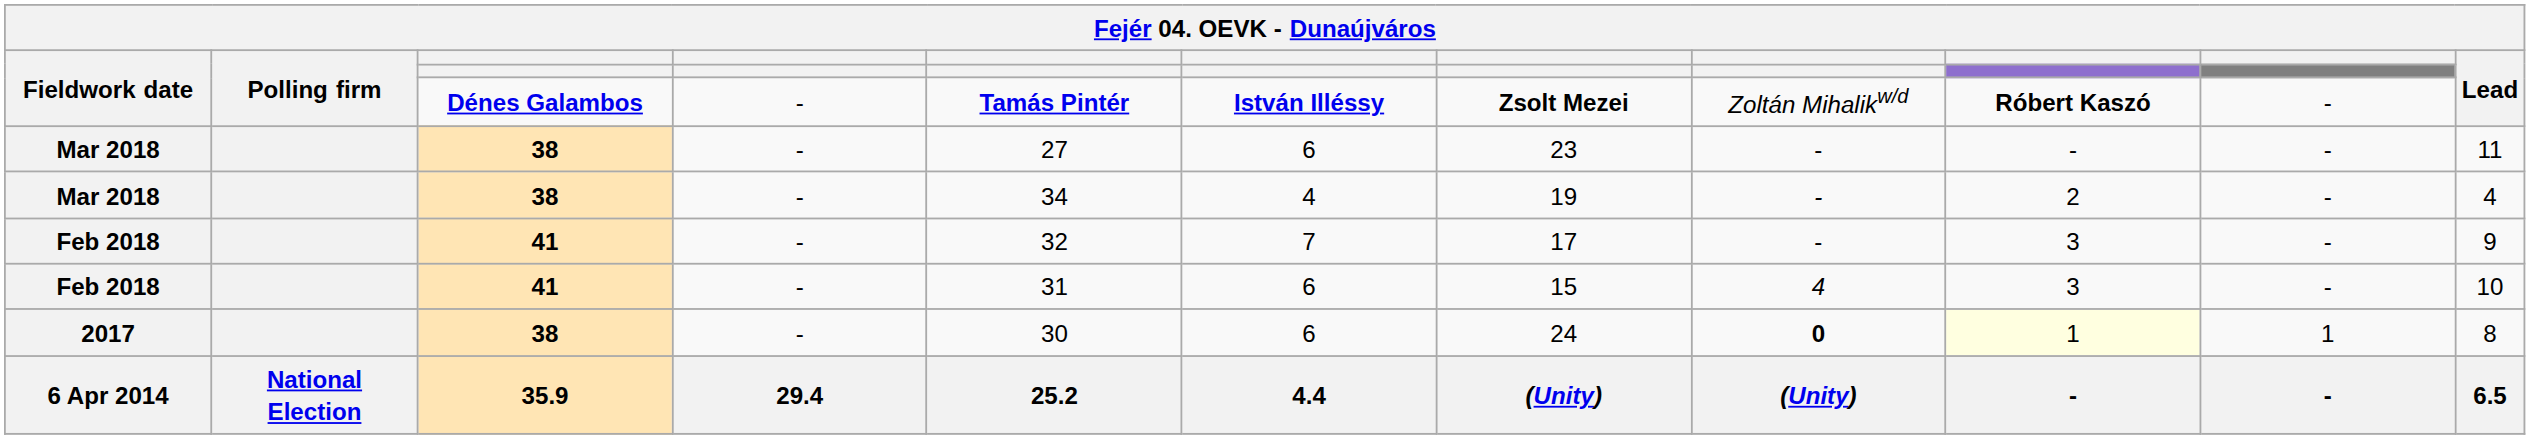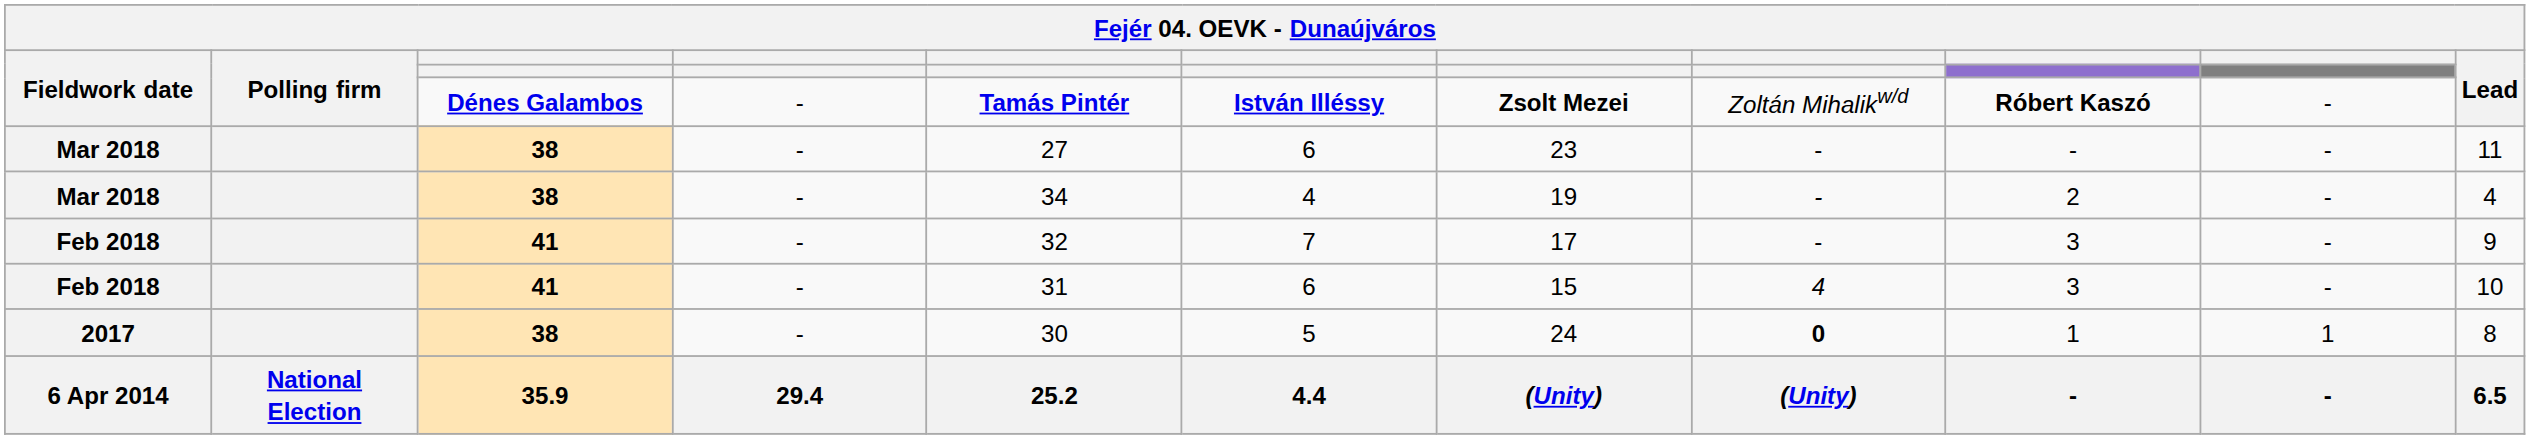(1309, 334) 6 -> (1309, 334) 5
(2073, 334) lightyellow background -> (2073, 334) no background
